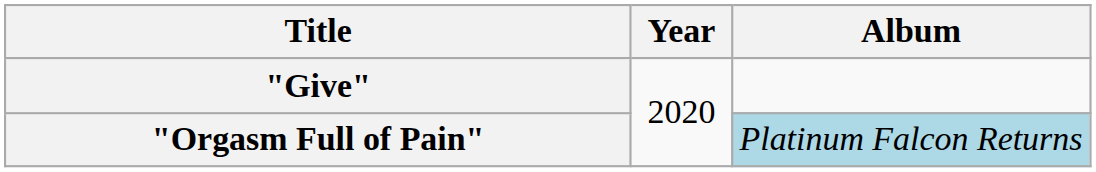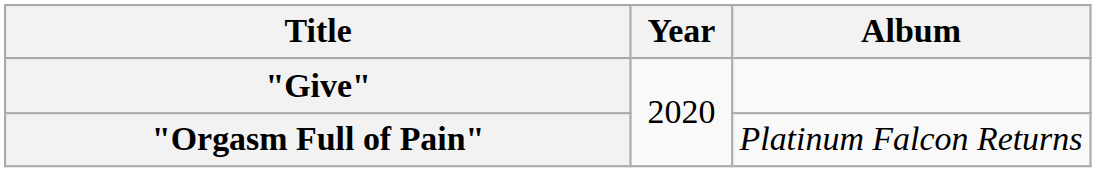(911, 138) lightblue background -> (911, 138) no background
